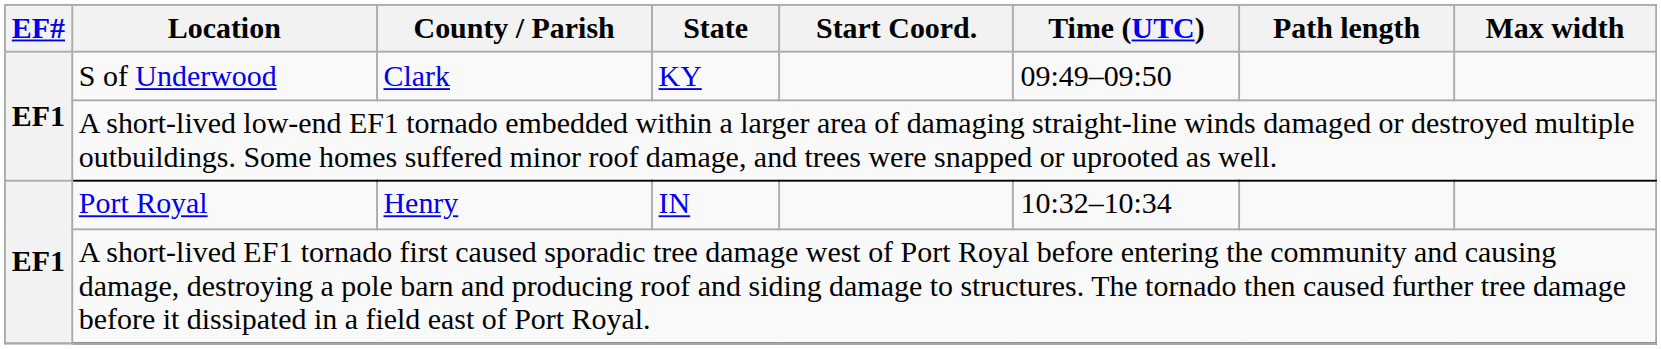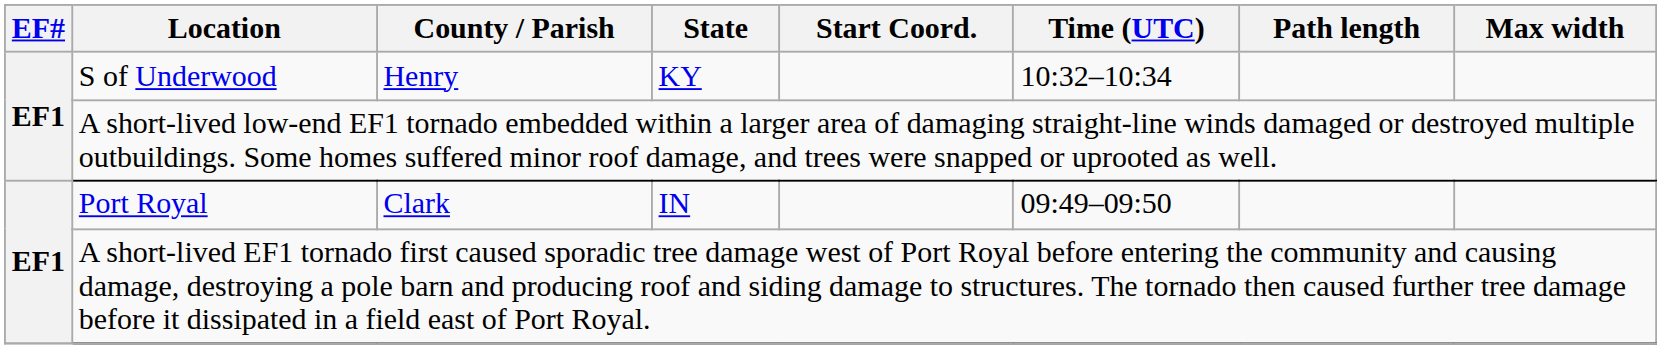(417, 75) Clark -> (421, 75) Henry
(1096, 75) 09:49–09:50 -> (1096, 75) 10:32–10:34
(421, 204) Henry -> (417, 204) Clark
(1096, 204) 10:32–10:34 -> (1096, 204) 09:49–09:50
